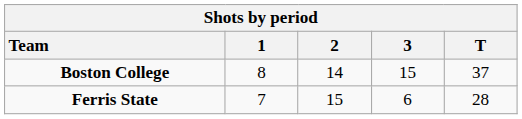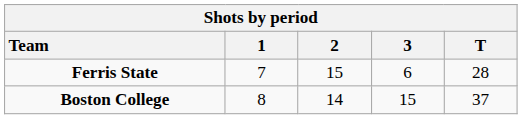rows swapped: (115, 99) <-> (115, 72)
